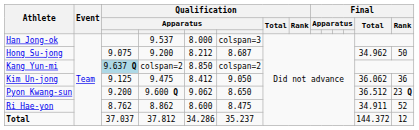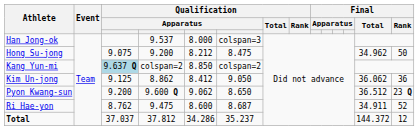(240, 53) 8.687 -> (240, 53) 8.475
(161, 79) 9.475 -> (161, 79) 8.862
(161, 106) 8.862 -> (161, 106) 9.475
(240, 106) 8.475 -> (240, 106) 8.687
